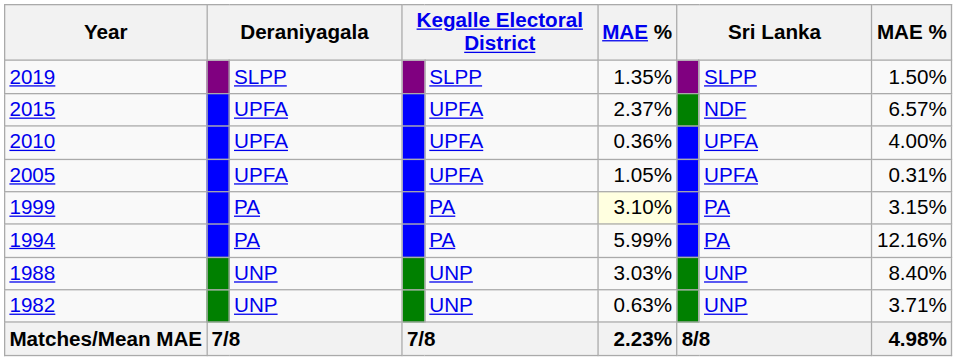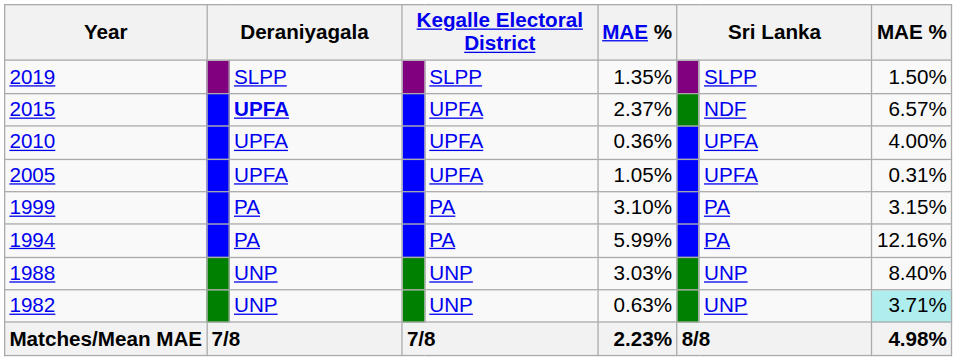(261, 109) normal -> (262, 109) bold
(643, 207) lightyellow background -> (643, 207) no background
(918, 305) no background -> (918, 305) paleturquoise background
